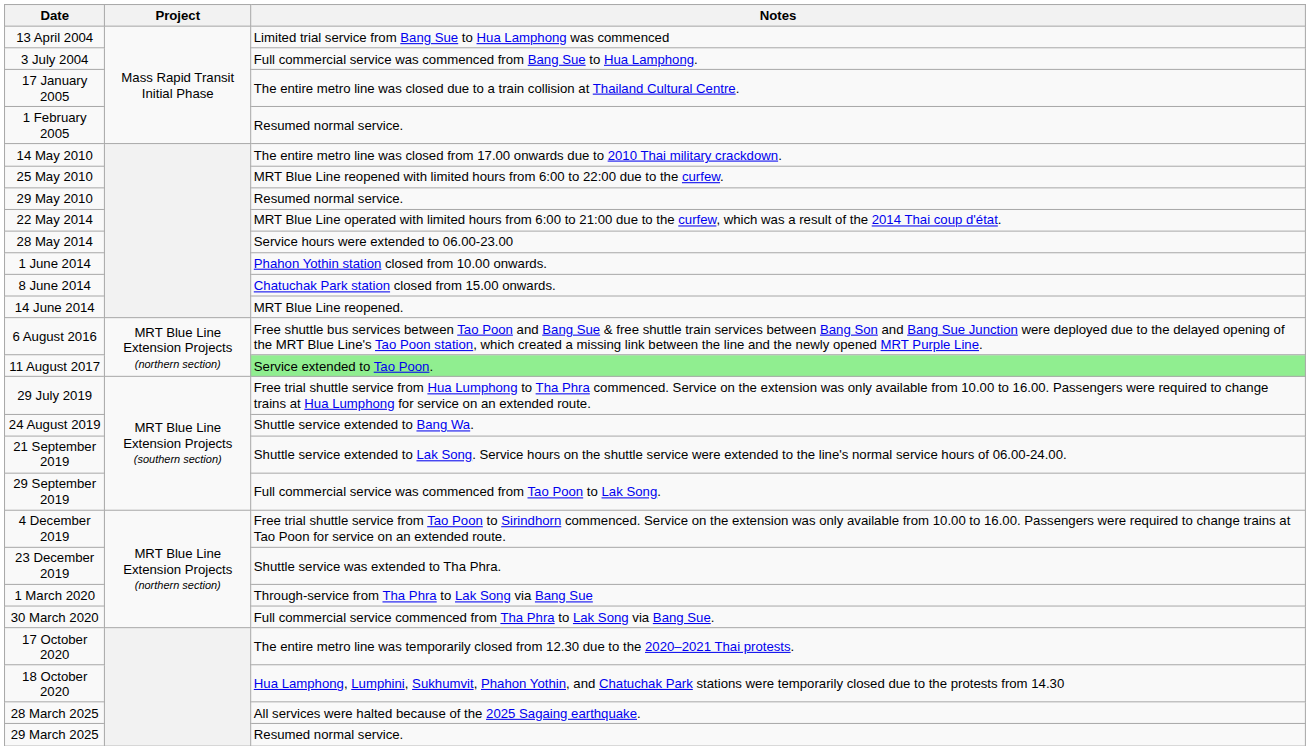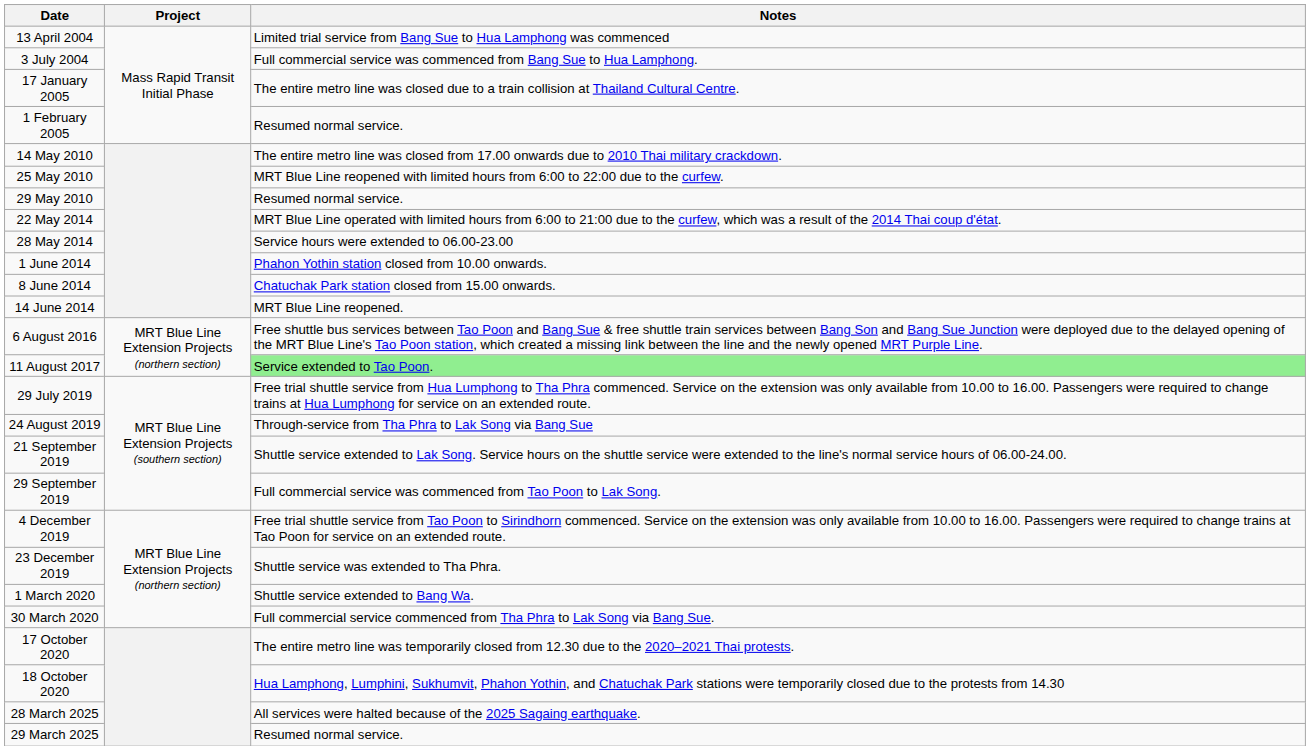(364, 425) Shuttle service extended to Bang Wa. -> (423, 425) Through-service from Tha Phra to Lak Song via Bang Sue
(423, 595) Through-service from Tha Phra to Lak Song via Bang Sue -> (364, 595) Shuttle service extended to Bang Wa.
